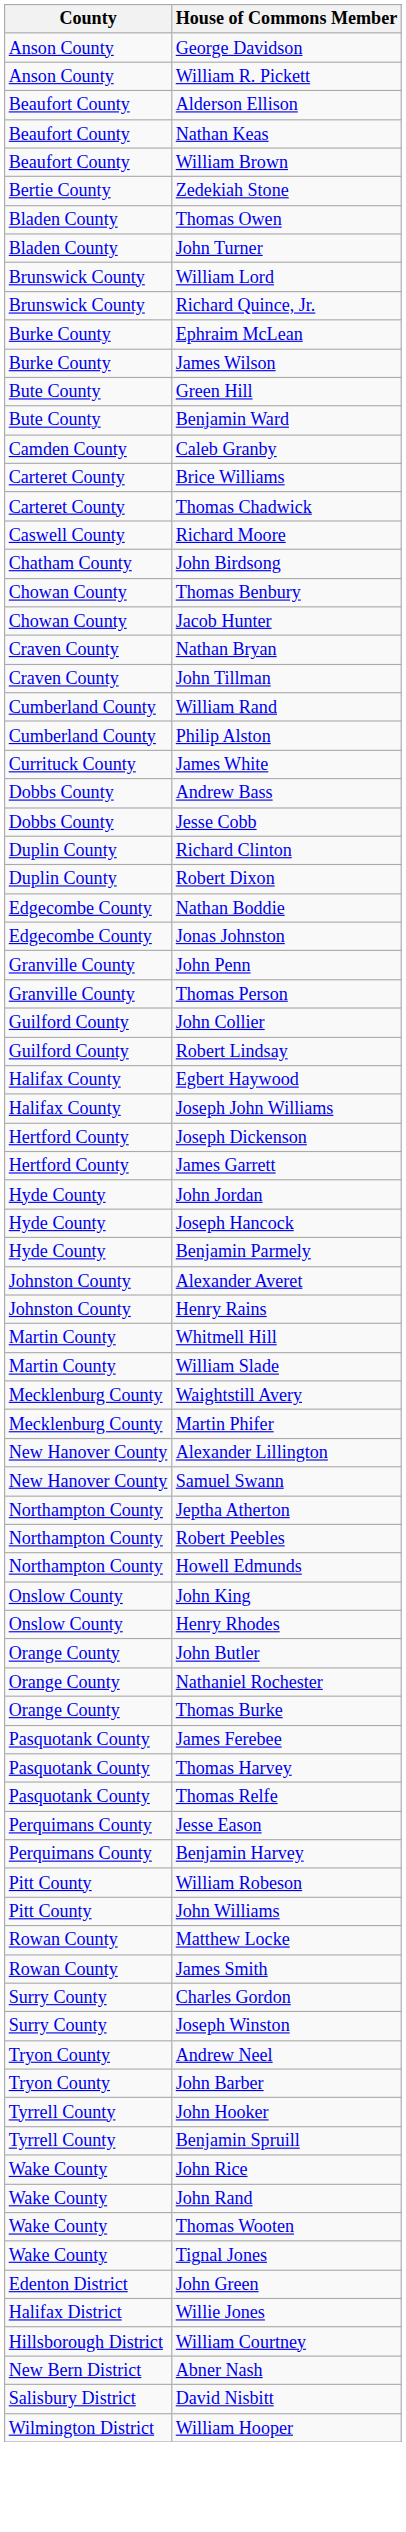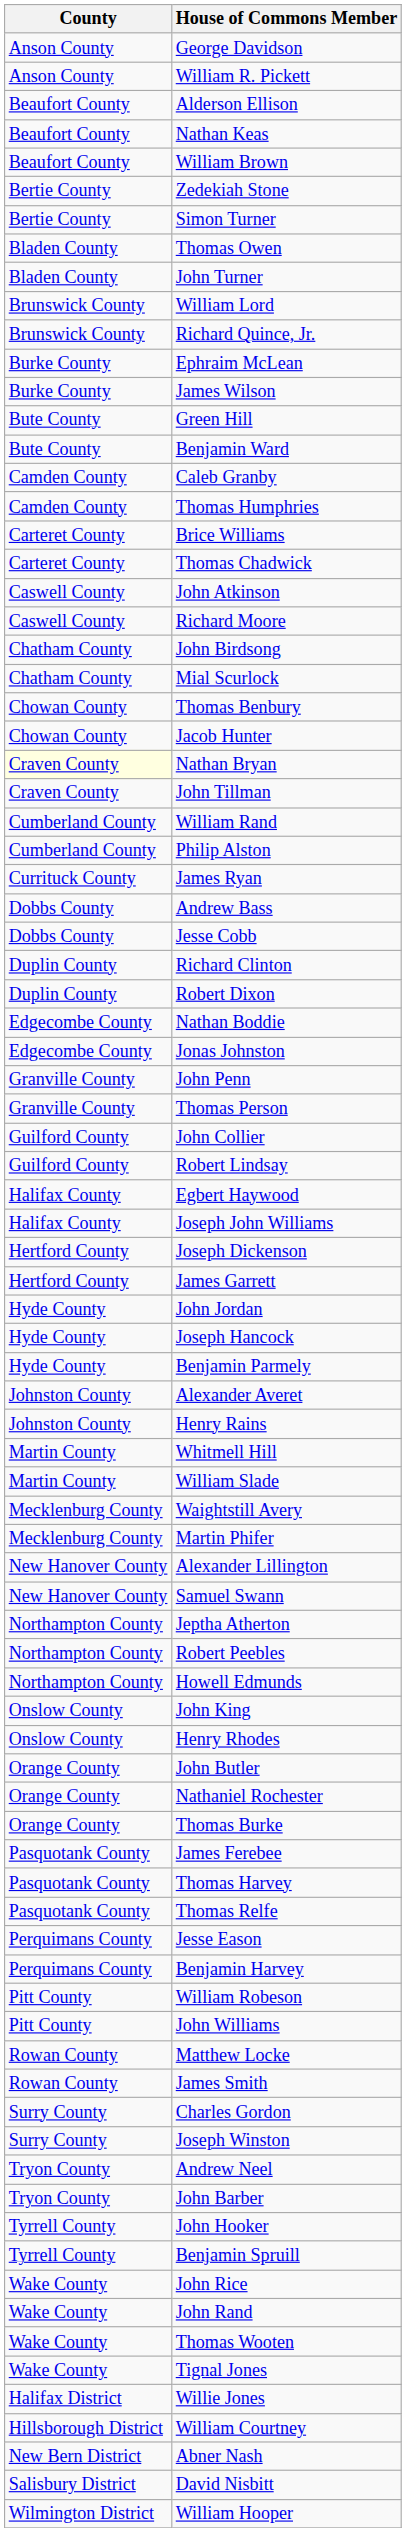+ row: (226, 219)
+ row: (247, 506)
+ row: (228, 592)
+ row: (227, 678)
(64, 649) no background -> (64, 764) lightyellow background
+ row: (219, 879)
- row: (222, 764)
- row: (217, 2284)
